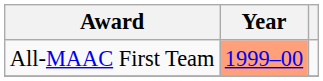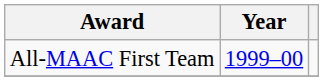(264, 57) lightsalmon background -> (264, 57) no background
